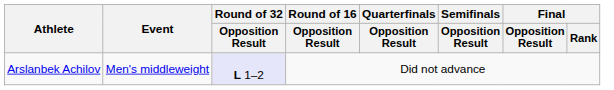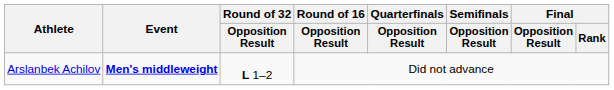(157, 69) normal -> (162, 69) bold
(249, 76) lavender background -> (257, 76) no background
